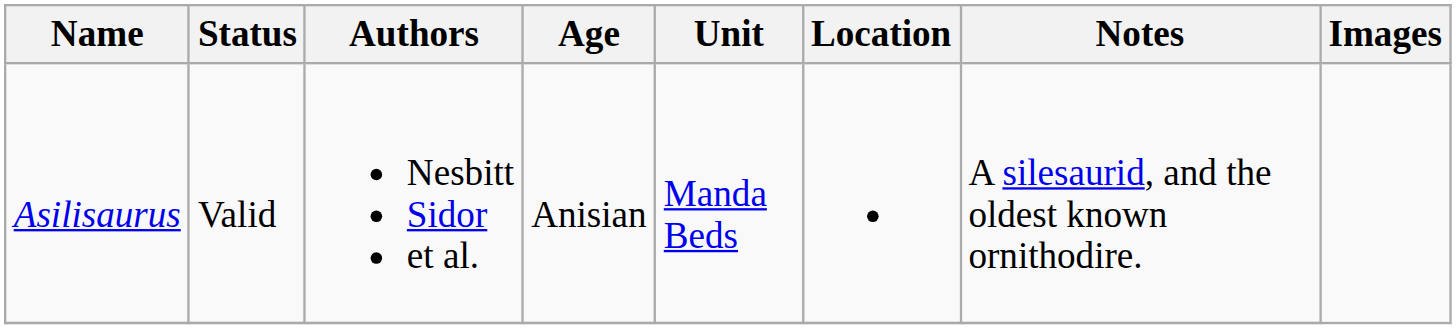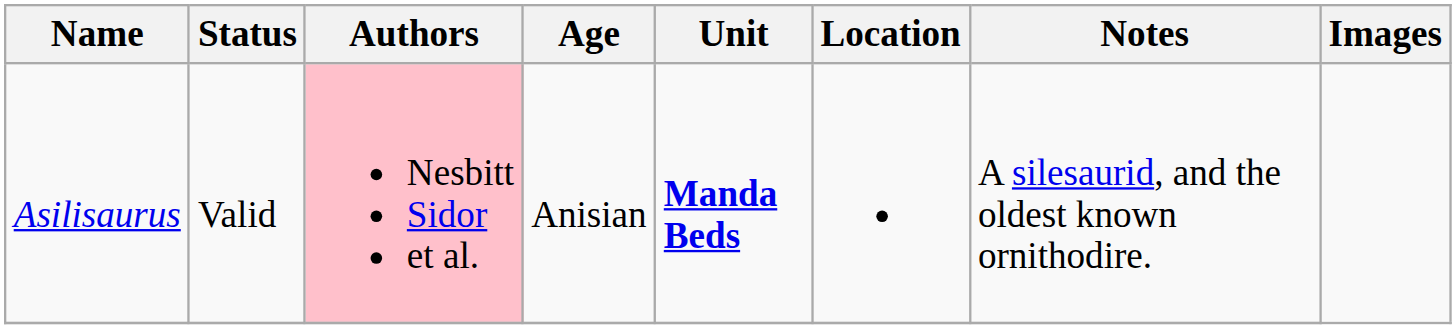(414, 214) no background -> (414, 214) pink background
(715, 213) normal -> (721, 213) bold
